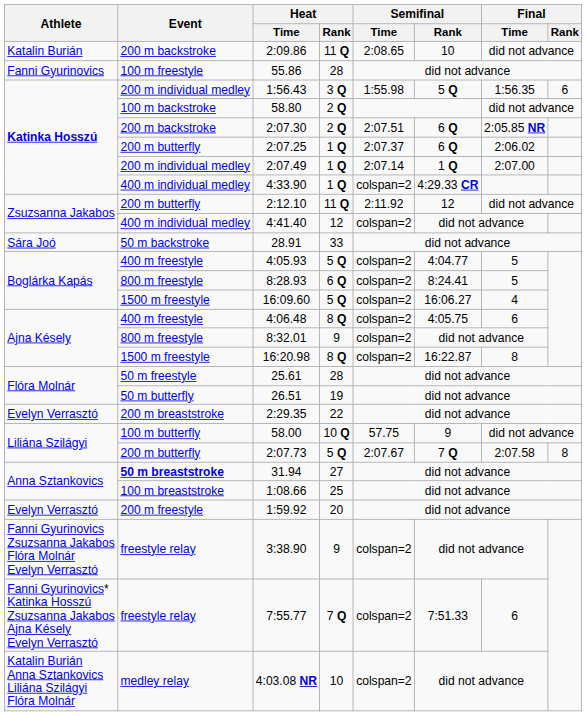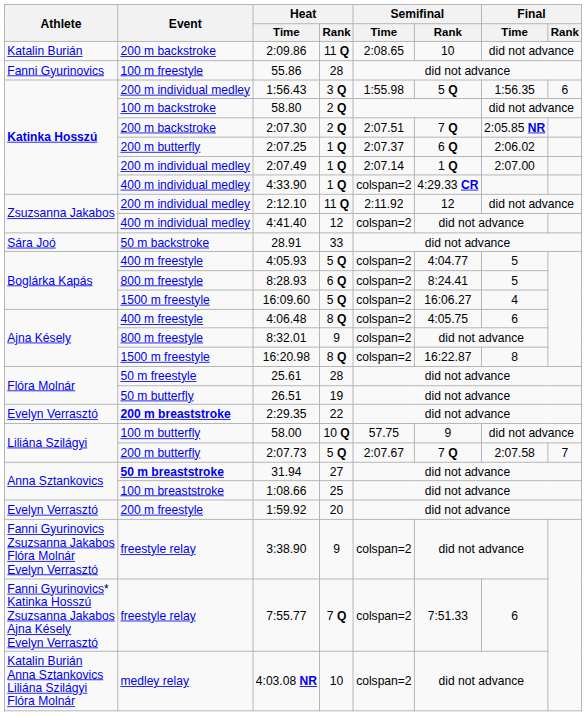(448, 128) 6 Q -> (448, 128) 7 Q
(160, 204) 200 m butterfly -> (185, 204) 200 m individual medley
(172, 415) normal -> (176, 415) bold
(565, 453) 8 -> (565, 453) 7
